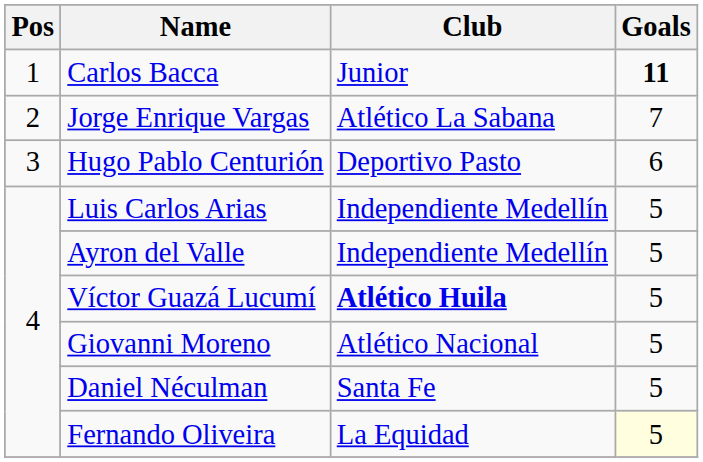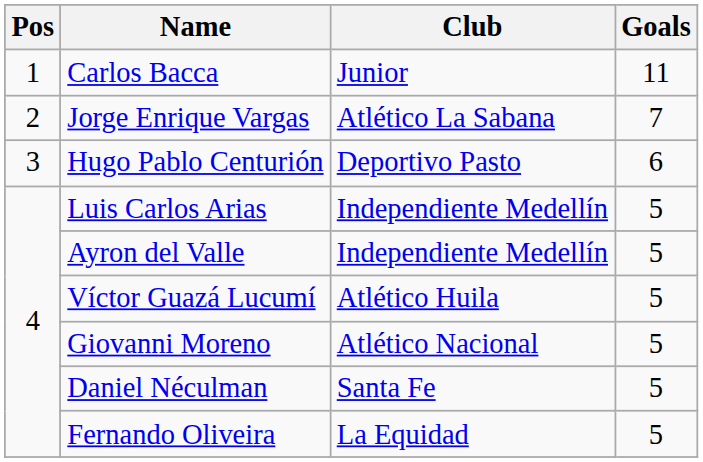(656, 72) bold -> (656, 72) normal
(422, 298) bold -> (418, 298) normal
(656, 433) lightyellow background -> (656, 433) no background
